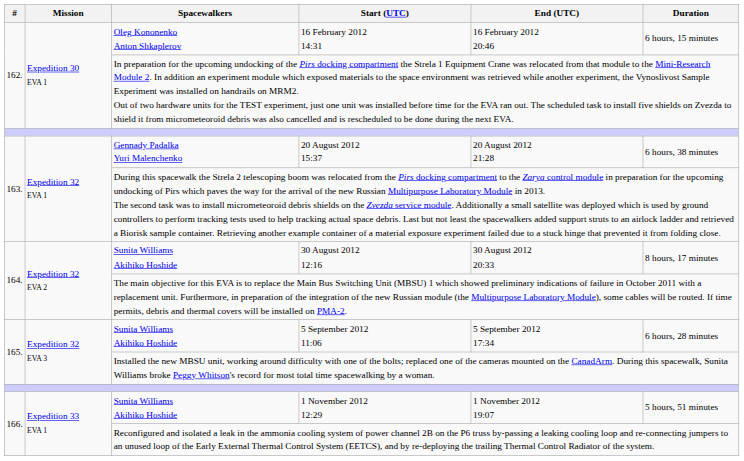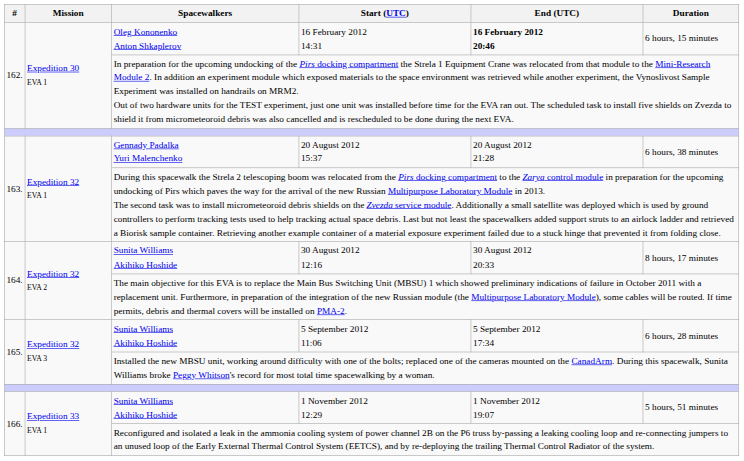(506, 38) normal -> (508, 38) bold
